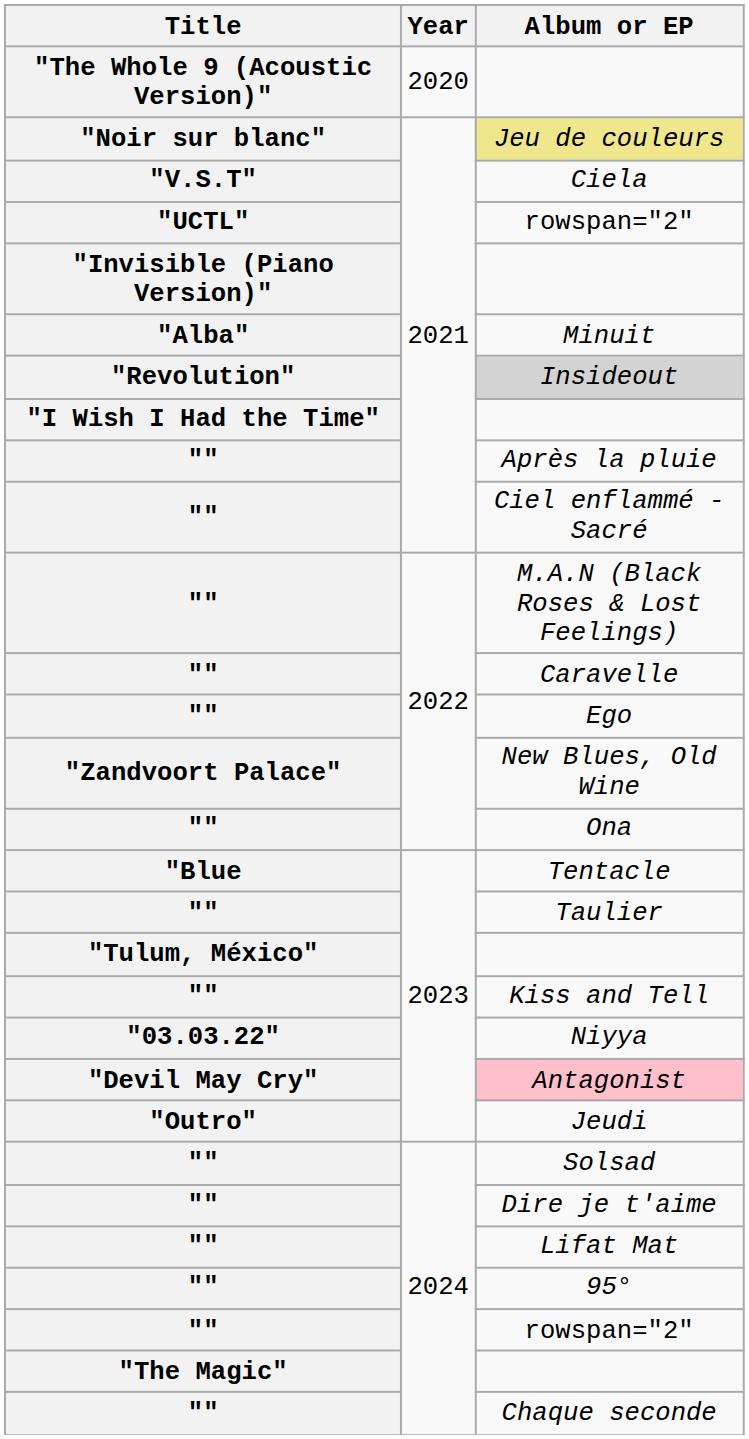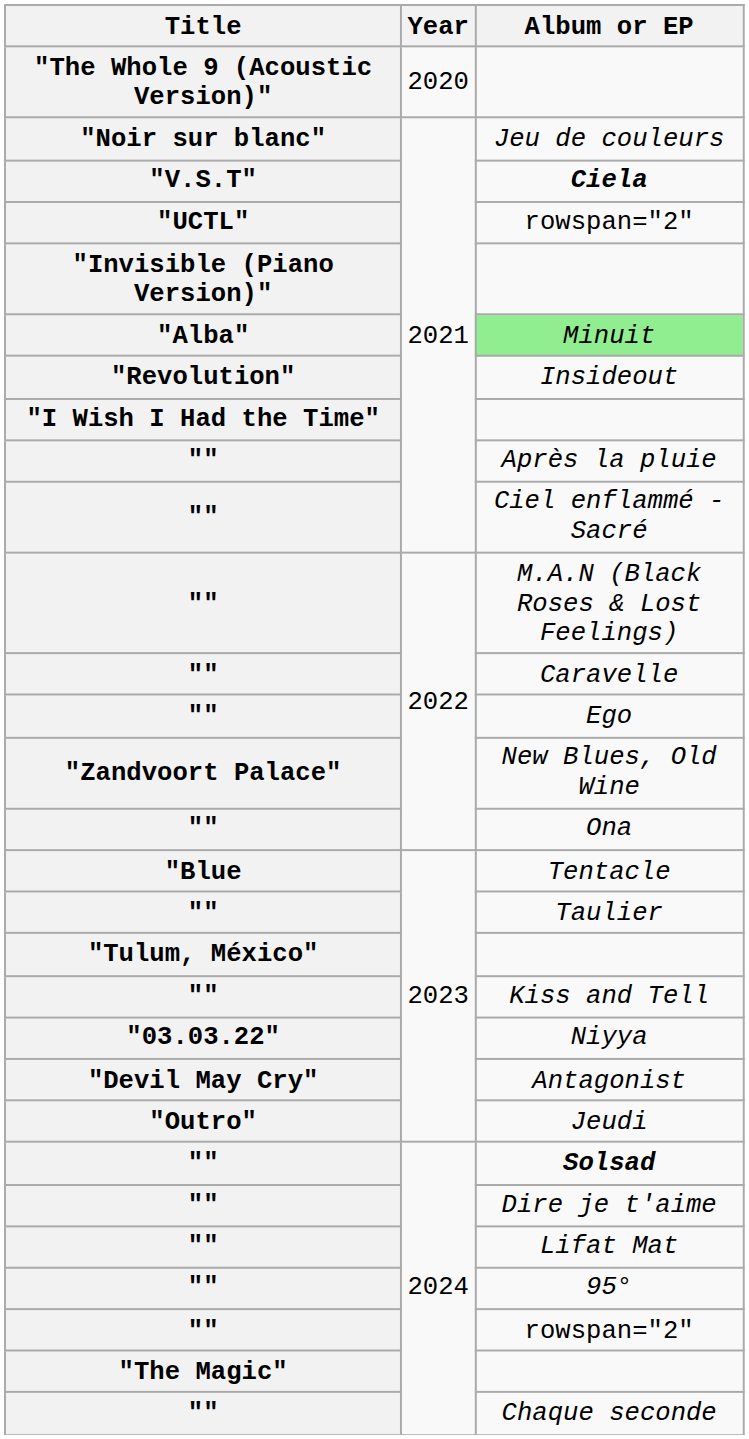(609, 139) khaki background -> (609, 139) no background
(609, 181) normal -> (609, 181) bold
(609, 335) no background -> (609, 335) lightgreen background
(609, 377) lightgrey background -> (609, 377) no background
(609, 1080) pink background -> (609, 1080) no background
(609, 1163) normal -> (609, 1163) bold
